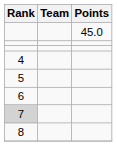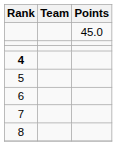(21, 60) normal -> (21, 60) bold
(21, 114) lightgrey background -> (21, 114) no background
